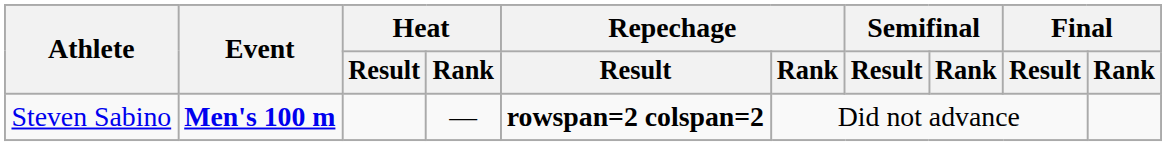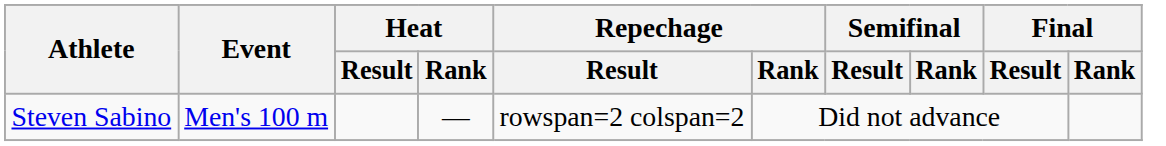(260, 117) bold -> (256, 117) normal
(635, 117) bold -> (622, 117) normal
